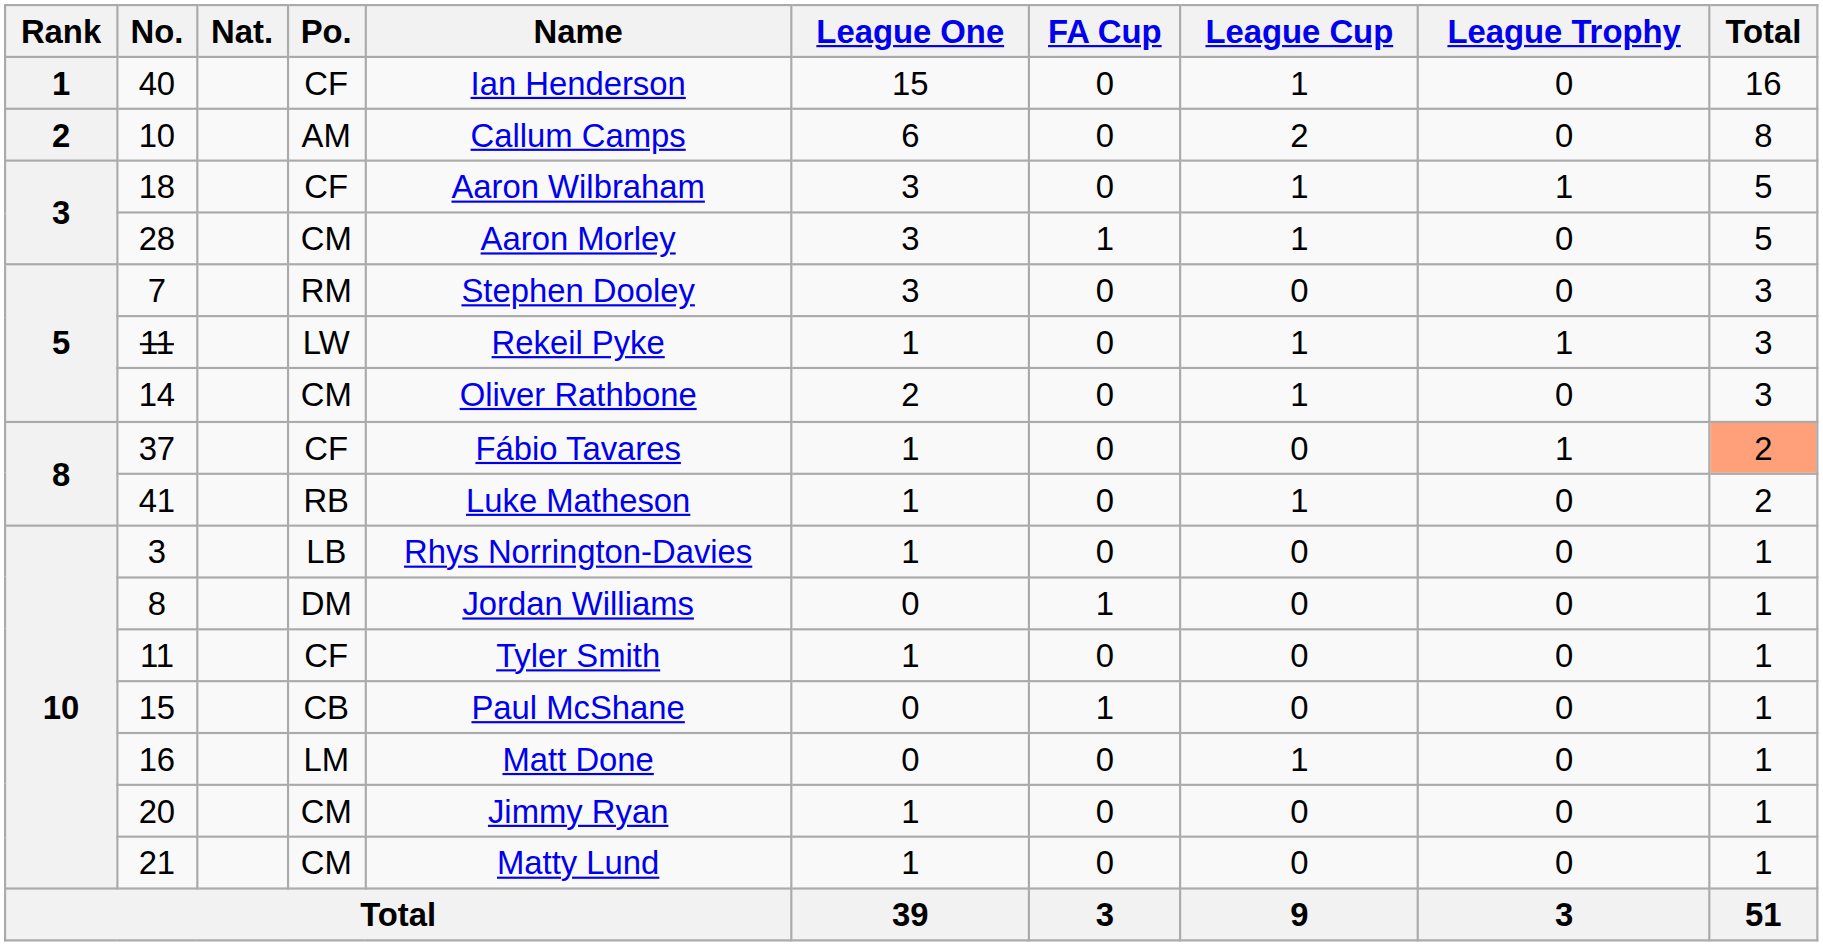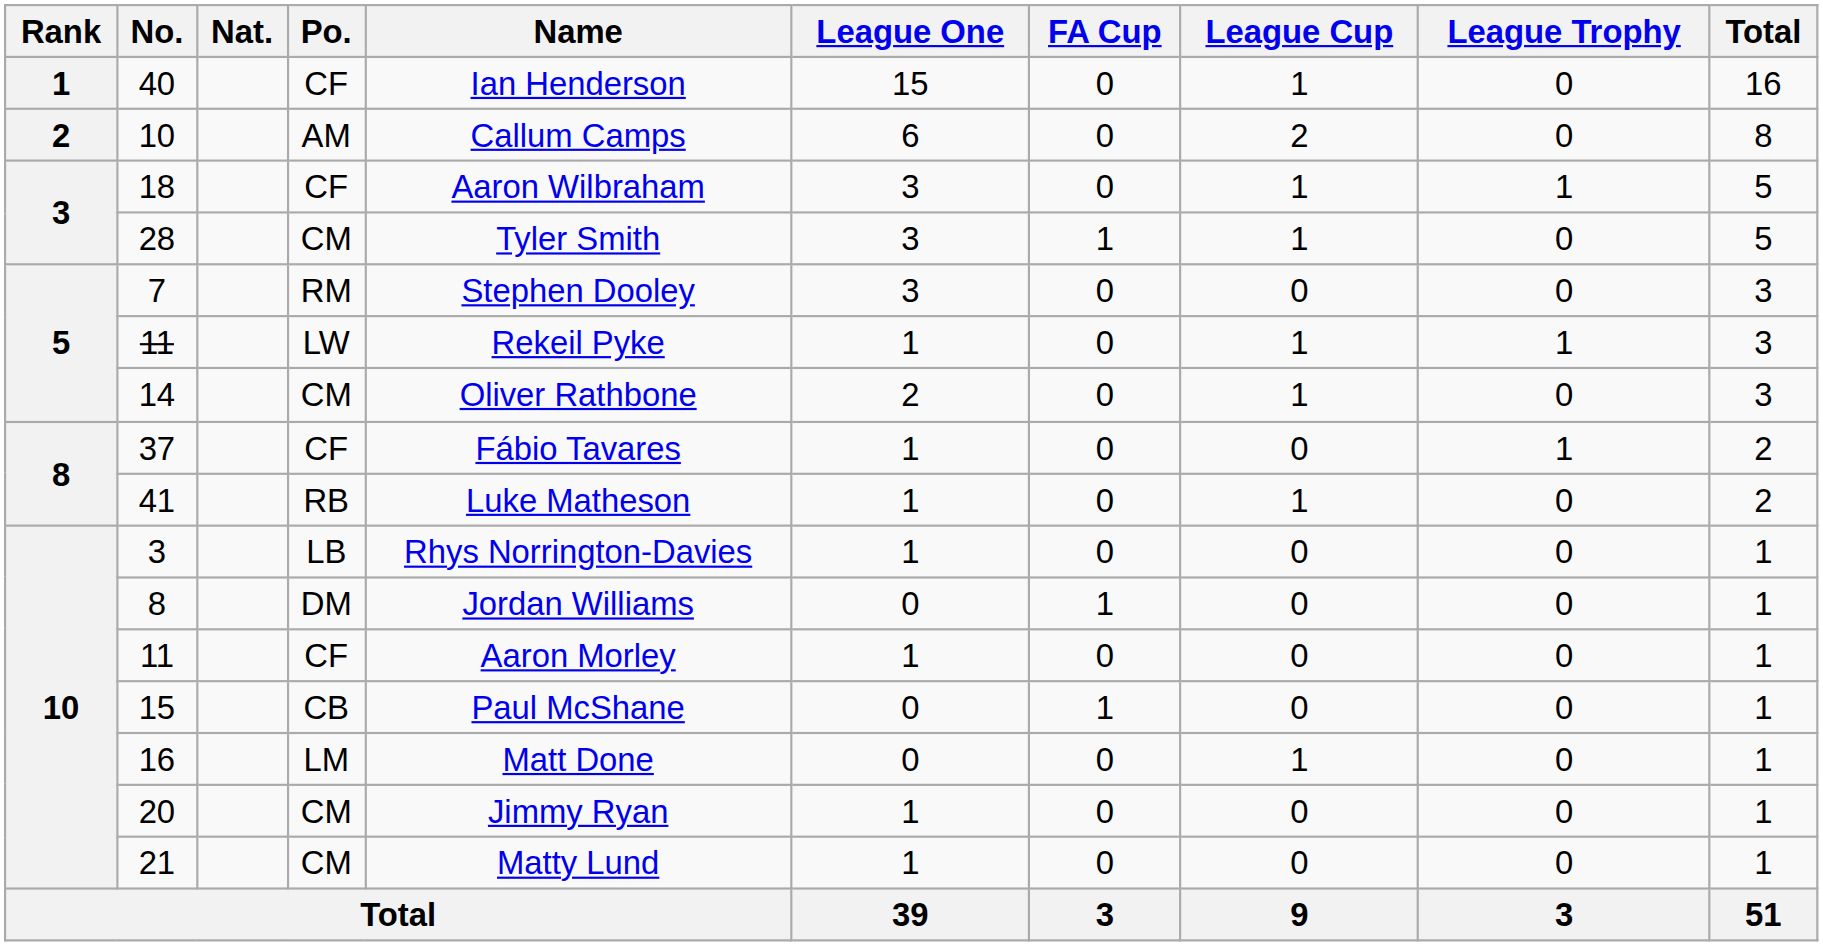(578, 239) Aaron Morley -> (578, 239) Tyler Smith
(1763, 447) lightsalmon background -> (1763, 447) no background
(578, 655) Tyler Smith -> (578, 655) Aaron Morley
